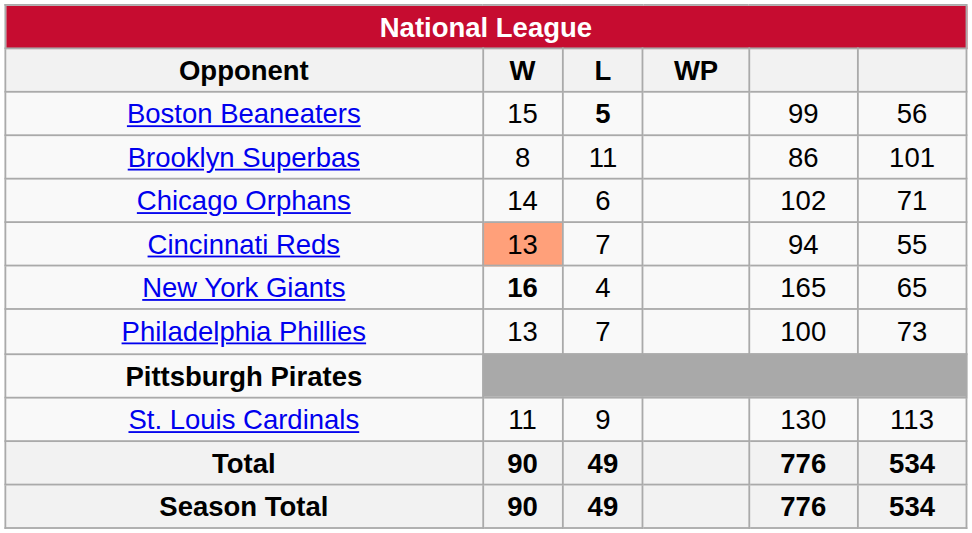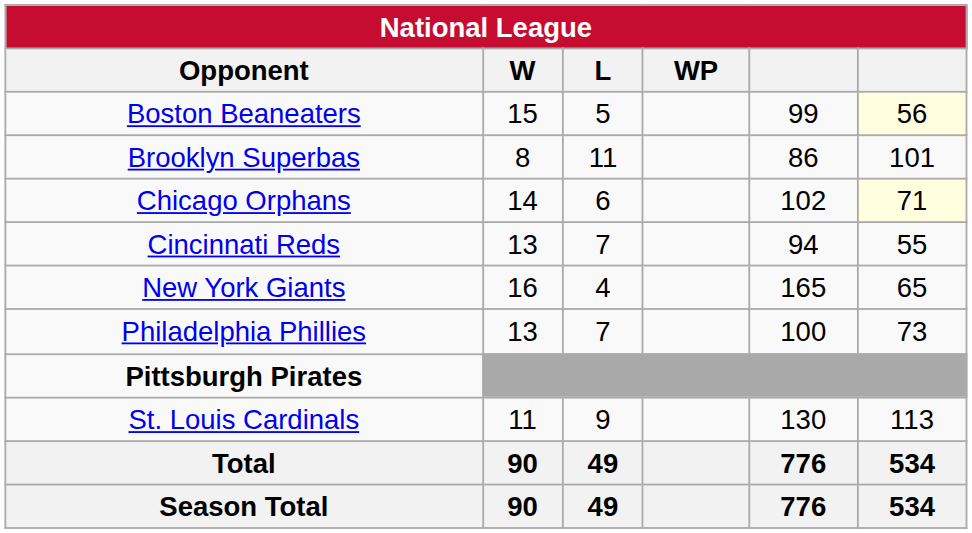(603, 114) bold -> (603, 114) normal
(912, 114) no background -> (912, 114) lightyellow background
(912, 201) no background -> (912, 201) lightyellow background
(523, 244) lightsalmon background -> (523, 244) no background
(523, 288) bold -> (523, 288) normal
